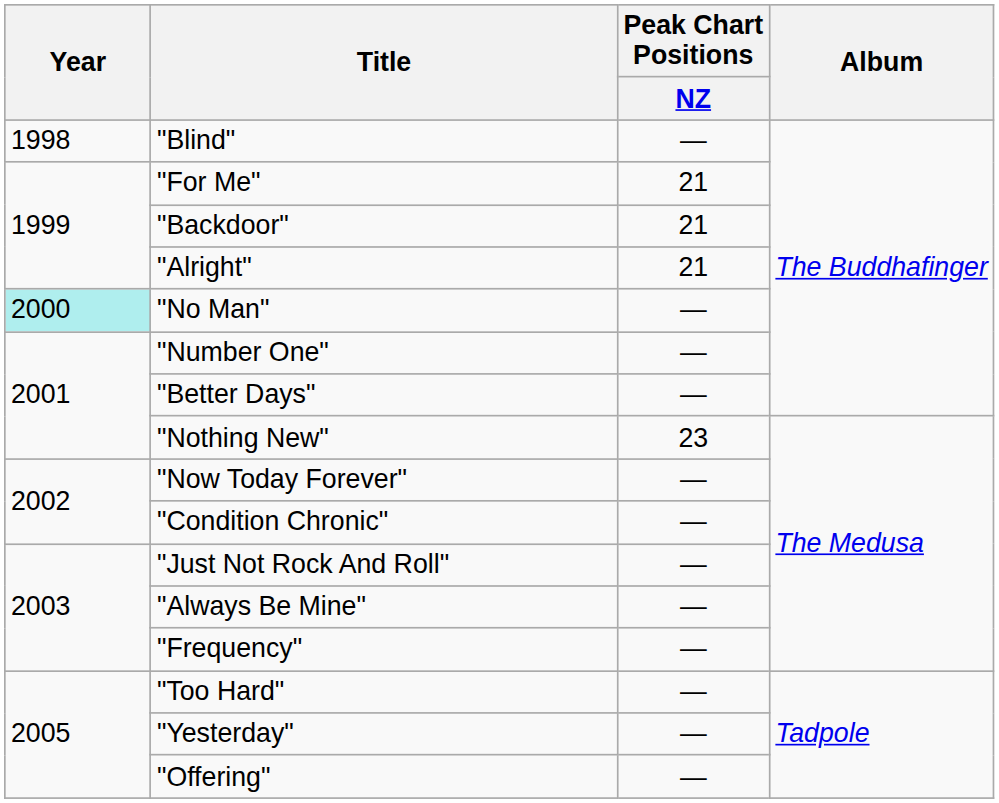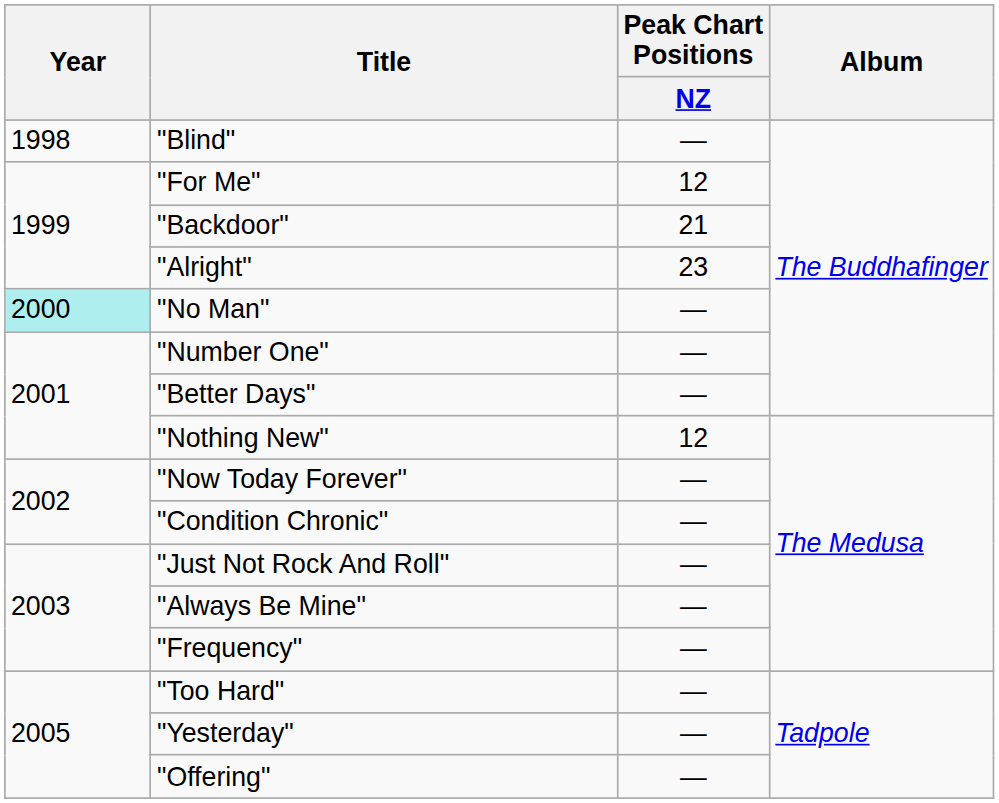(693, 182) 21 -> (693, 182) 12
(693, 267) 21 -> (693, 267) 23
(693, 437) 23 -> (693, 437) 12
